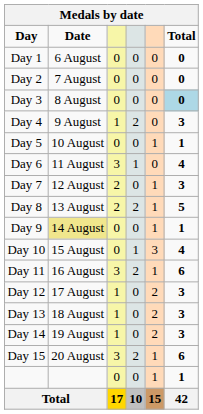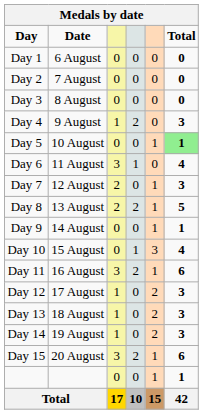(181, 100) lightblue background -> (181, 100) no background
(181, 142) no background -> (181, 142) lightgreen background
(78, 227) khaki background -> (78, 227) no background
